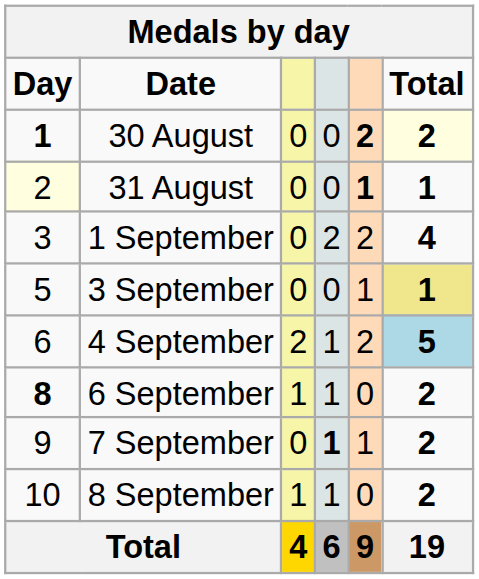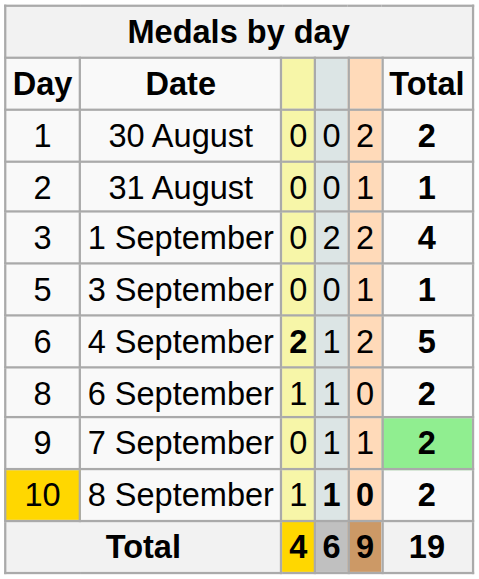(43, 135) bold -> (43, 135) normal
(365, 135) bold -> (365, 135) normal
(427, 135) lightyellow background -> (427, 135) no background
(43, 187) lightyellow background -> (43, 187) no background
(365, 187) bold -> (365, 187) normal
(427, 289) khaki background -> (427, 289) no background
(298, 341) normal -> (298, 341) bold
(427, 341) lightblue background -> (427, 341) no background
(43, 392) bold -> (43, 392) normal
(332, 444) bold -> (332, 444) normal
(427, 444) no background -> (427, 444) lightgreen background
(43, 495) no background -> (43, 495) gold background
(332, 495) normal -> (332, 495) bold
(365, 495) normal -> (365, 495) bold
